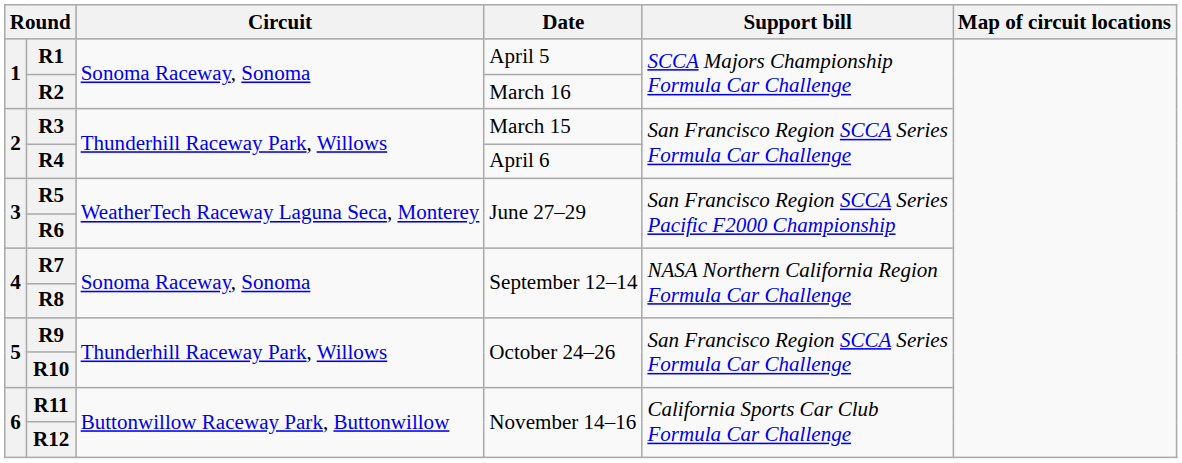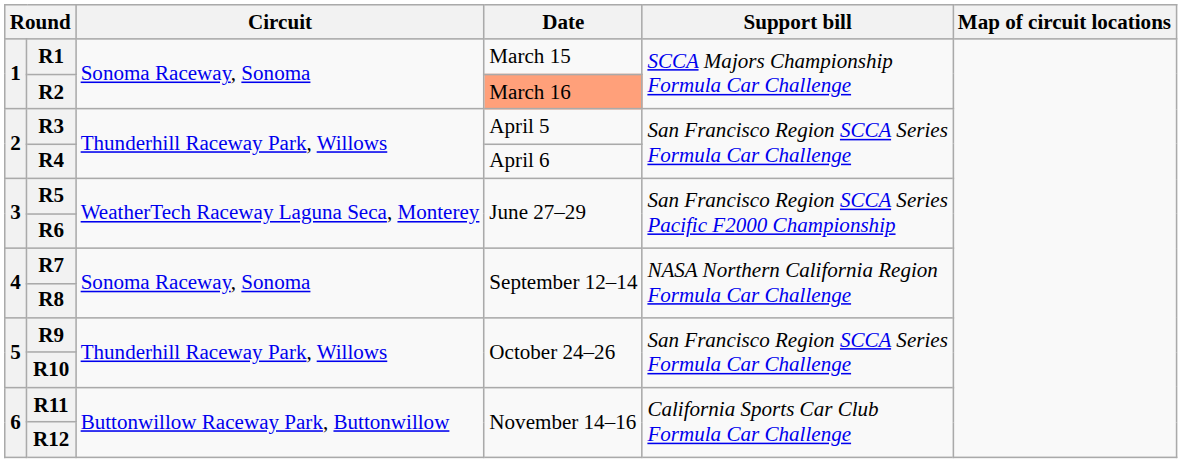(520, 56) April 5 -> (530, 56) March 15
(530, 91) no background -> (530, 91) lightsalmon background
(530, 125) March 15 -> (520, 125) April 5
